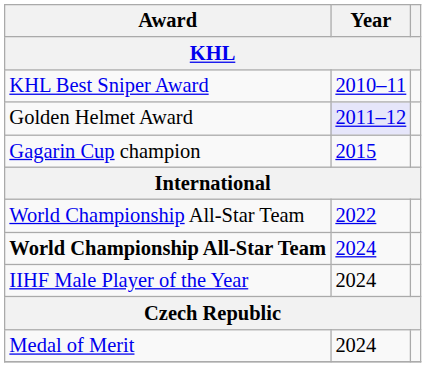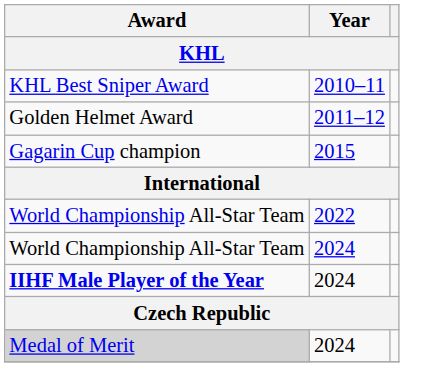(371, 118) lavender background -> (349, 118) no background
(168, 248) bold -> (157, 248) normal
(129, 280) normal -> (137, 280) bold
(72, 345) no background -> (72, 345) lightgrey background
